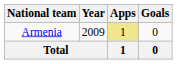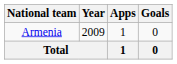(123, 31) khaki background -> (123, 31) no background
